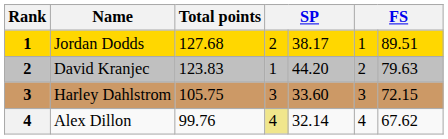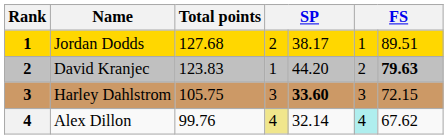(400, 69) normal -> (400, 69) bold
(310, 95) normal -> (310, 95) bold
(362, 120) no background -> (362, 120) paleturquoise background
